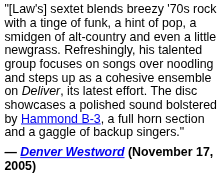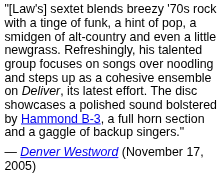(109, 159) bold -> (104, 159) normal
